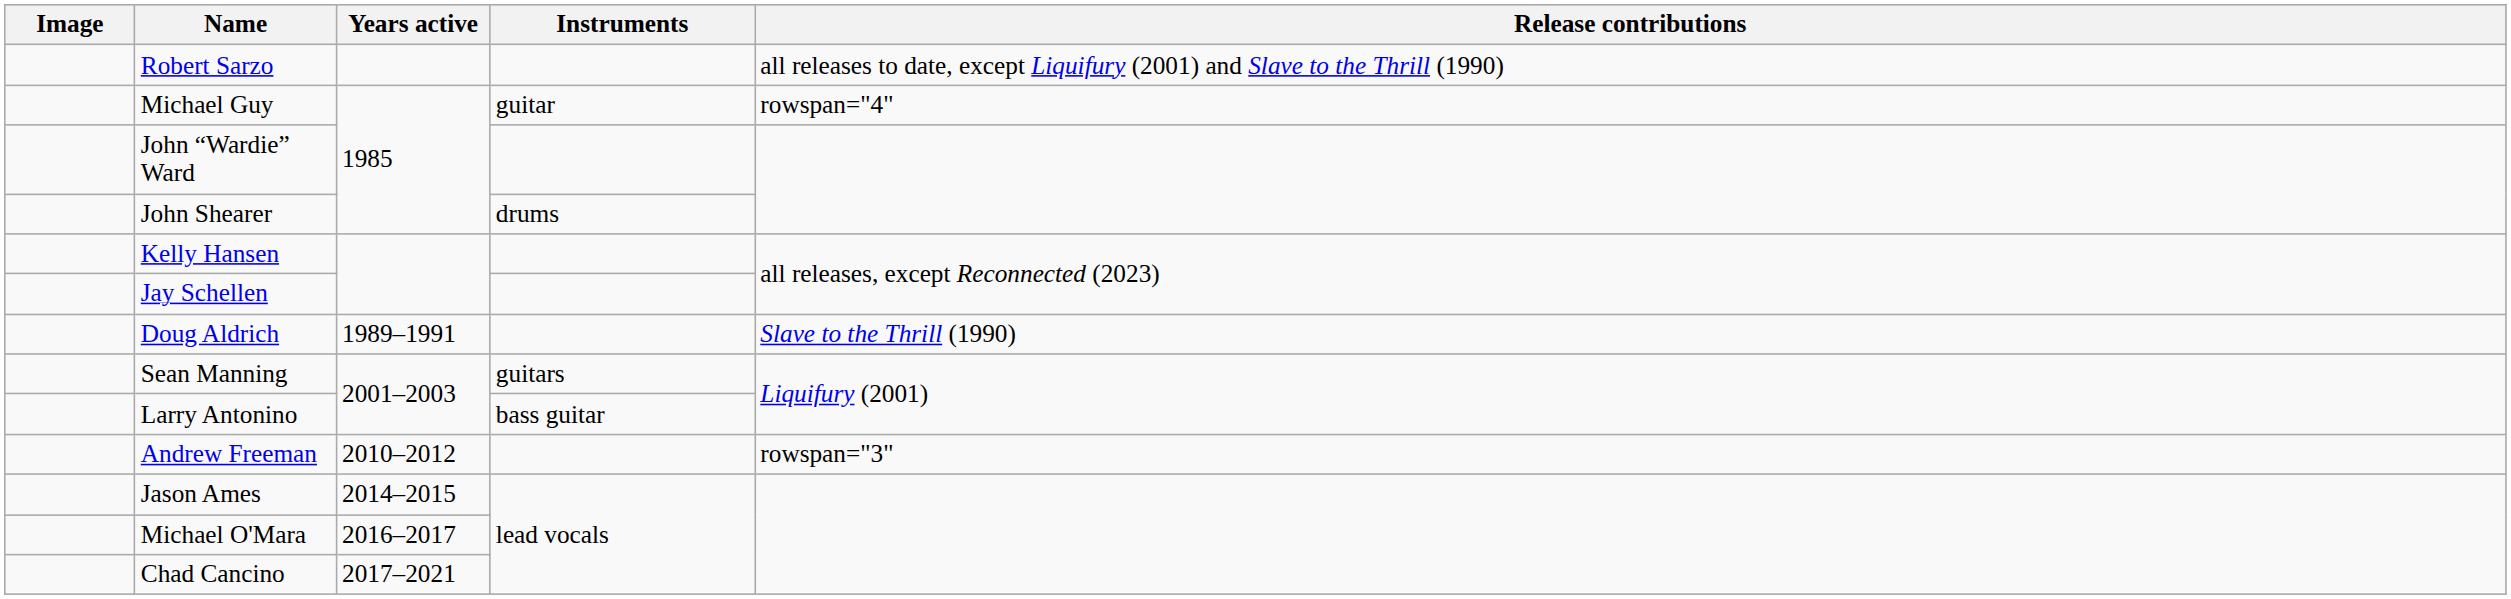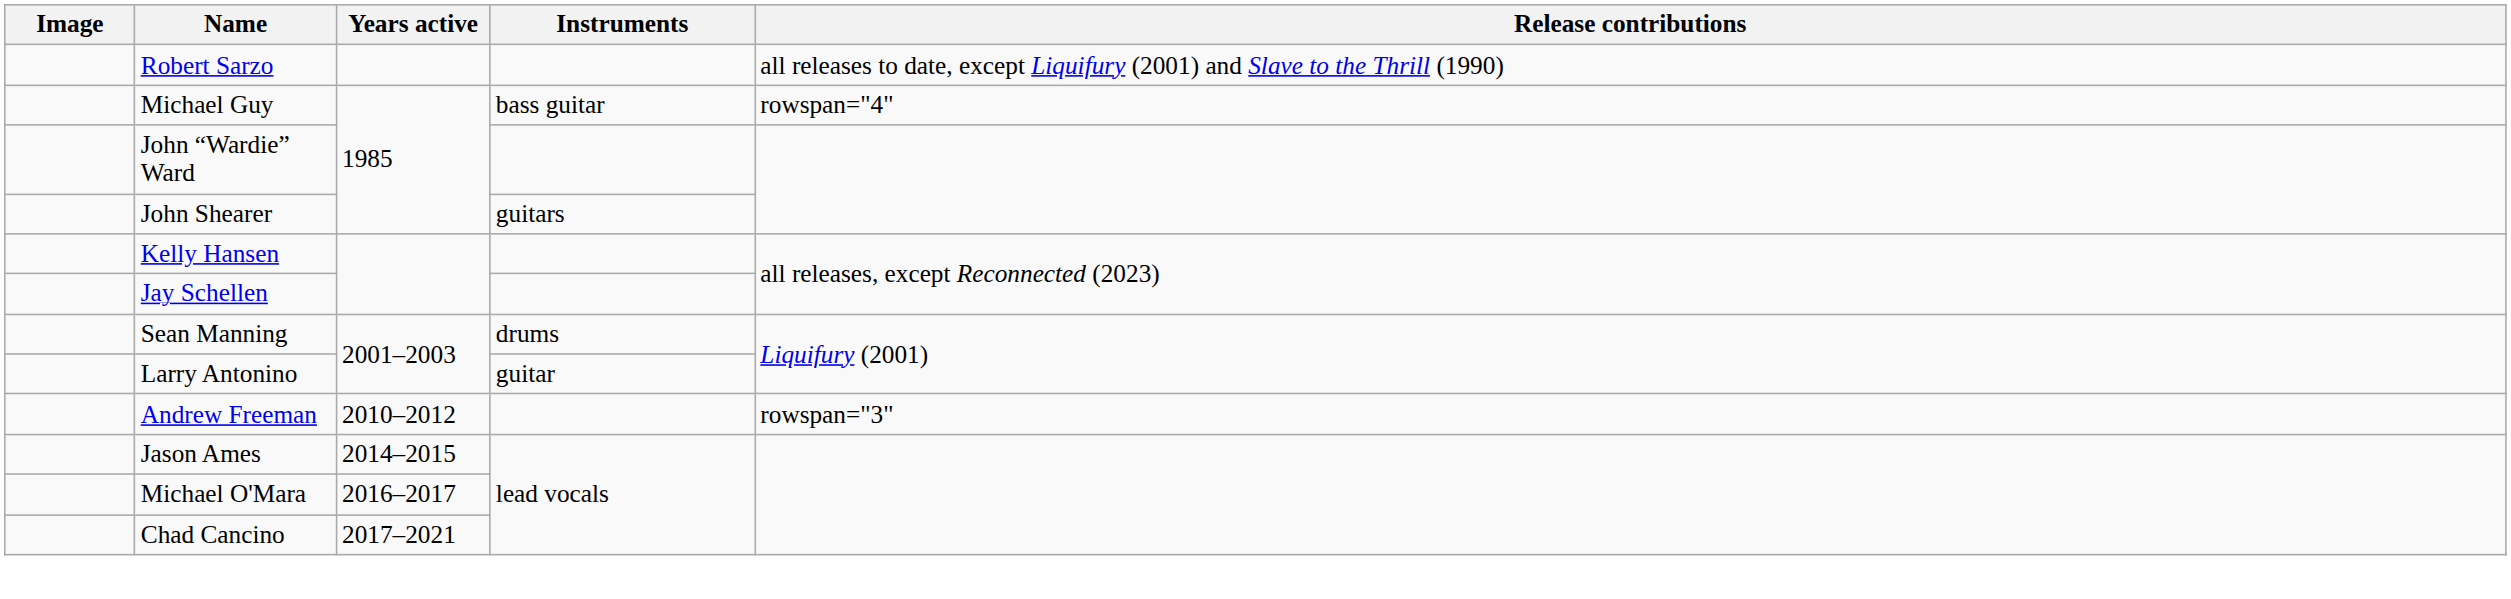(525, 104) guitar -> (550, 104) bass guitar
(527, 213) drums -> (530, 213) guitars
- row: (210, 333)
(530, 373) guitars -> (527, 333) drums
(550, 413) bass guitar -> (525, 373) guitar
